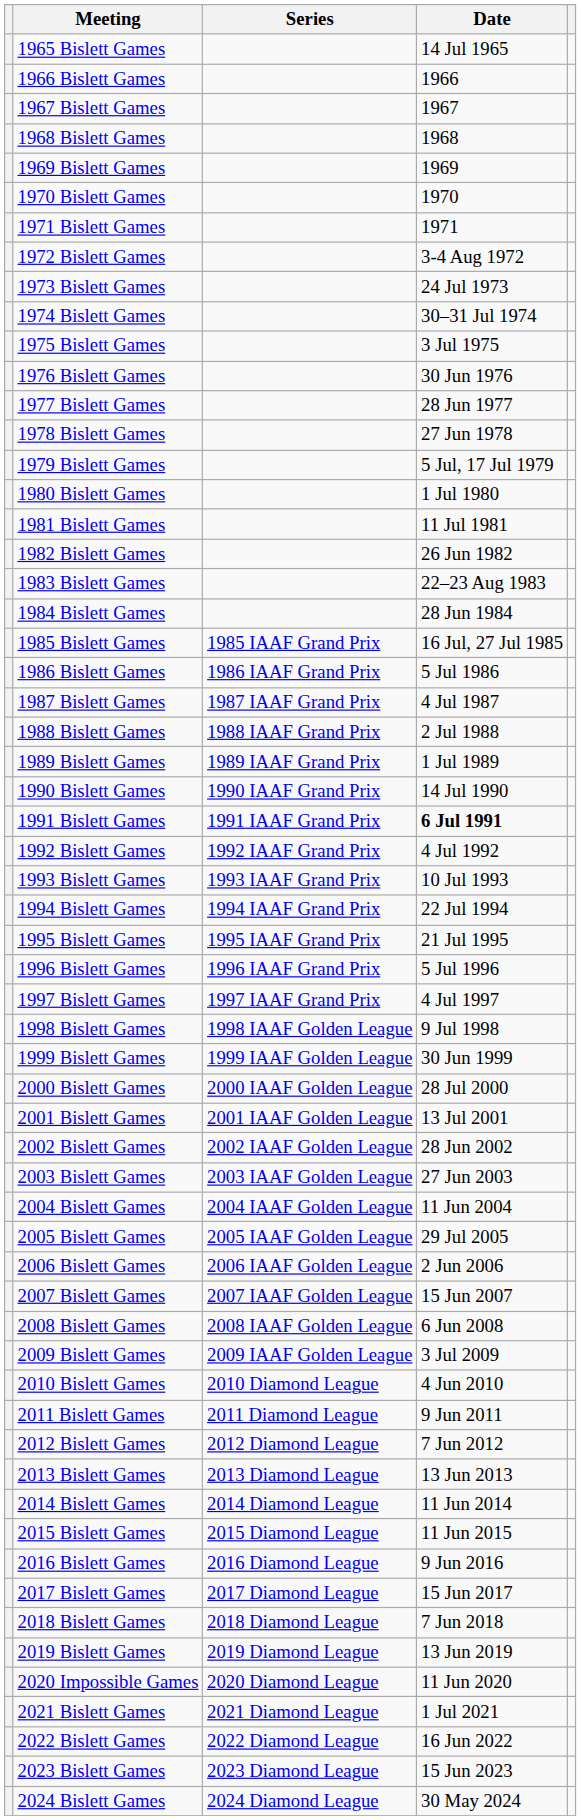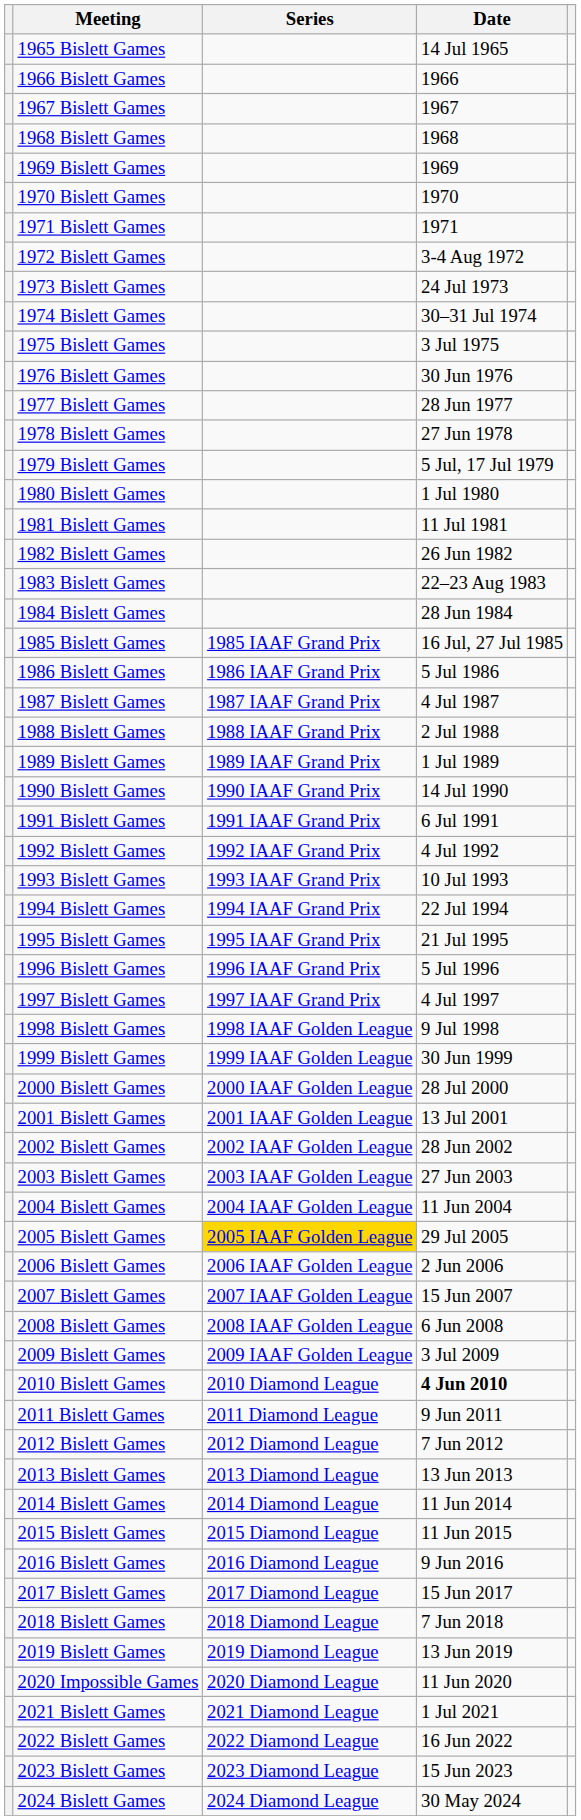(462, 820) bold -> (460, 820) normal
(310, 1236) no background -> (310, 1236) gold background
(462, 1385) normal -> (464, 1385) bold
